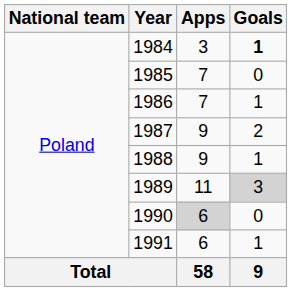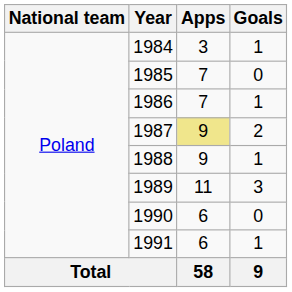(258, 46) bold -> (258, 46) normal
(203, 131) no background -> (203, 131) khaki background
(258, 187) lightgrey background -> (258, 187) no background
(203, 215) lightgrey background -> (203, 215) no background
